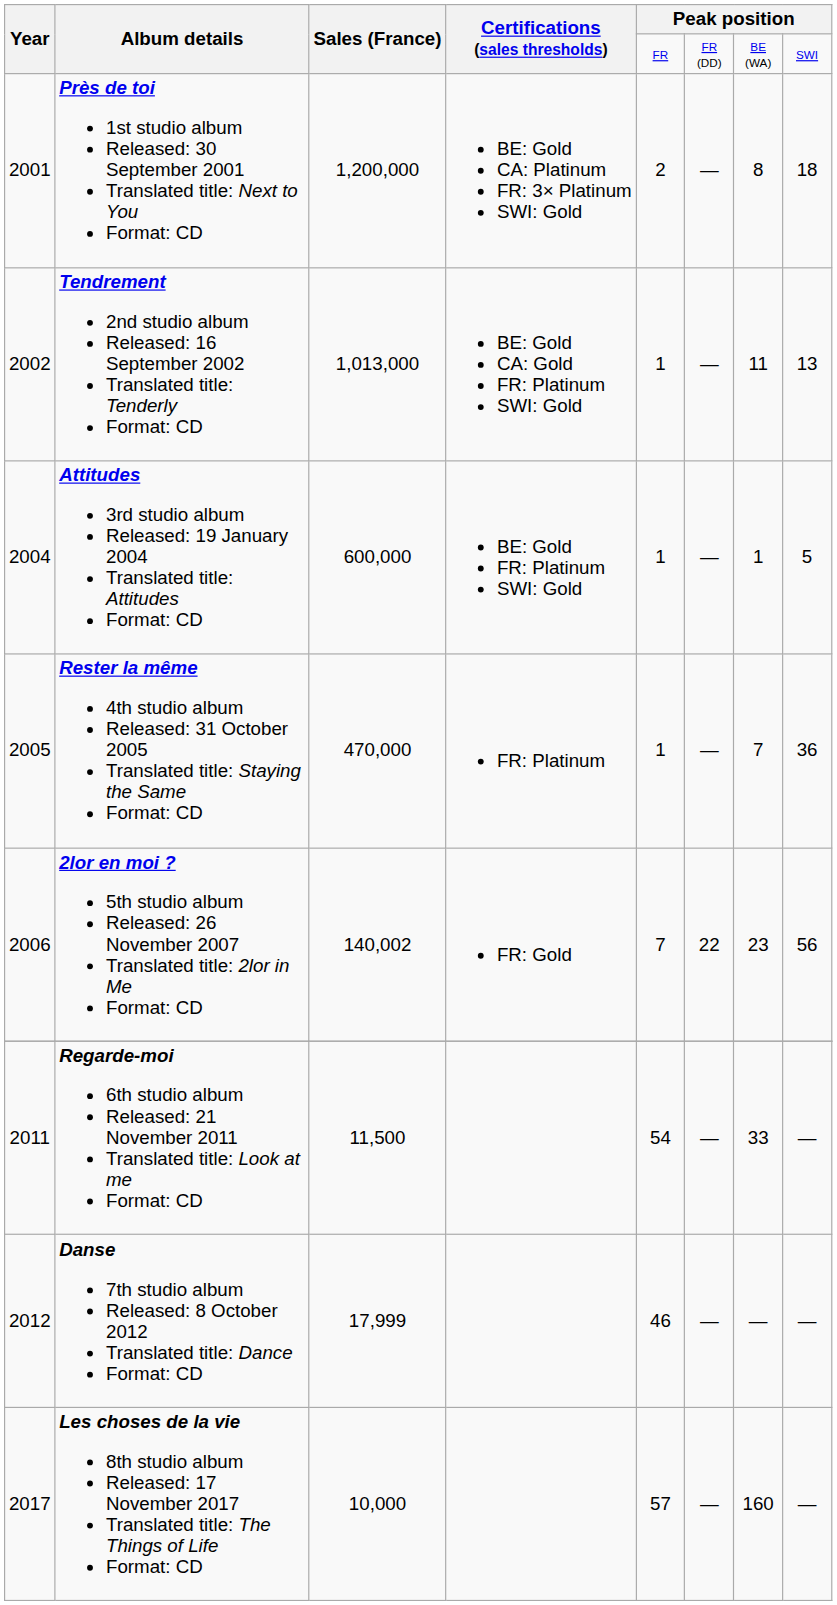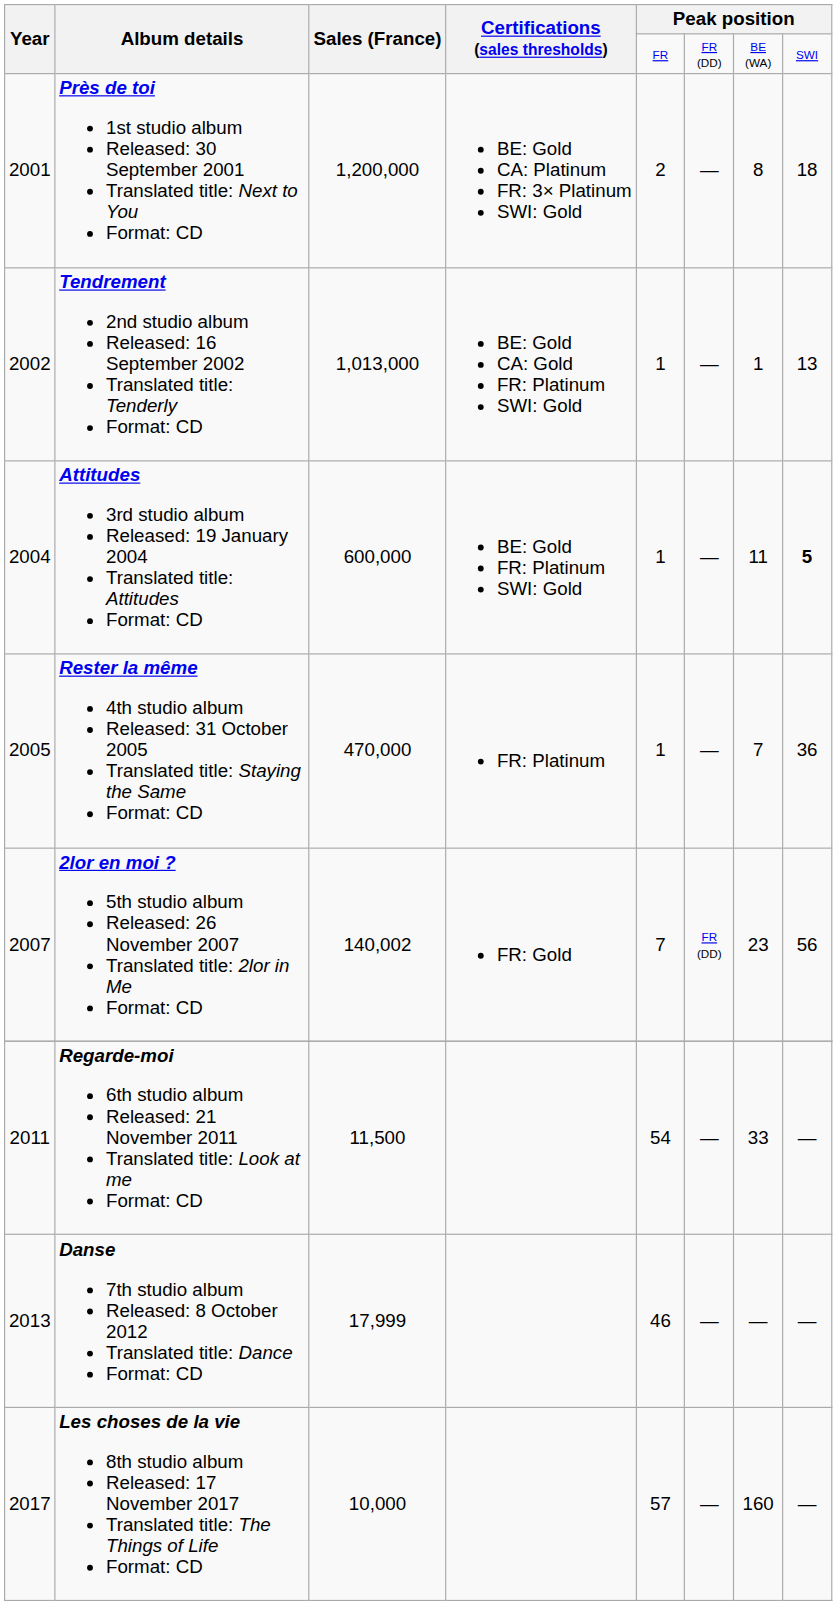(758, 363) 11 -> (758, 363) 1
(758, 557) 1 -> (758, 557) 11
(807, 557) normal -> (807, 557) bold
(30, 944) 2006 -> (30, 944) 2007
(709, 944) 22 -> (709, 945) FR (DD)
(30, 1320) 2012 -> (30, 1320) 2013
